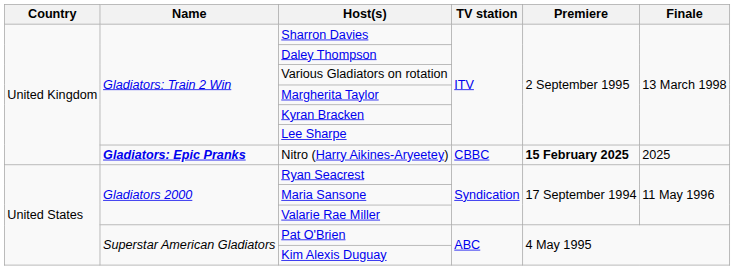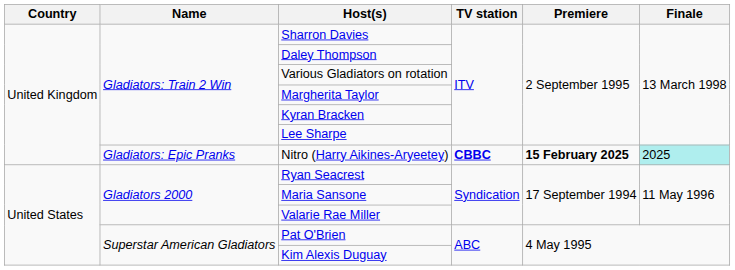(174, 154) bold -> (169, 154) normal
(472, 154) normal -> (473, 154) bold
(656, 154) no background -> (656, 154) paleturquoise background
